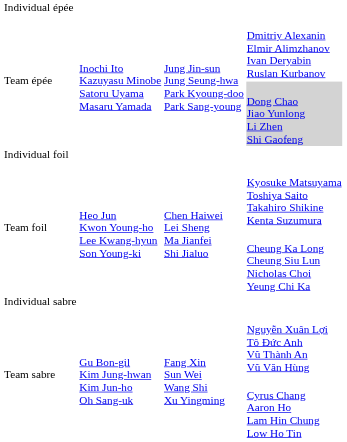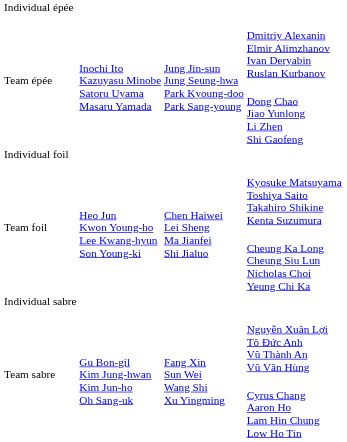(276, 120) lightgrey background -> (276, 120) no background
